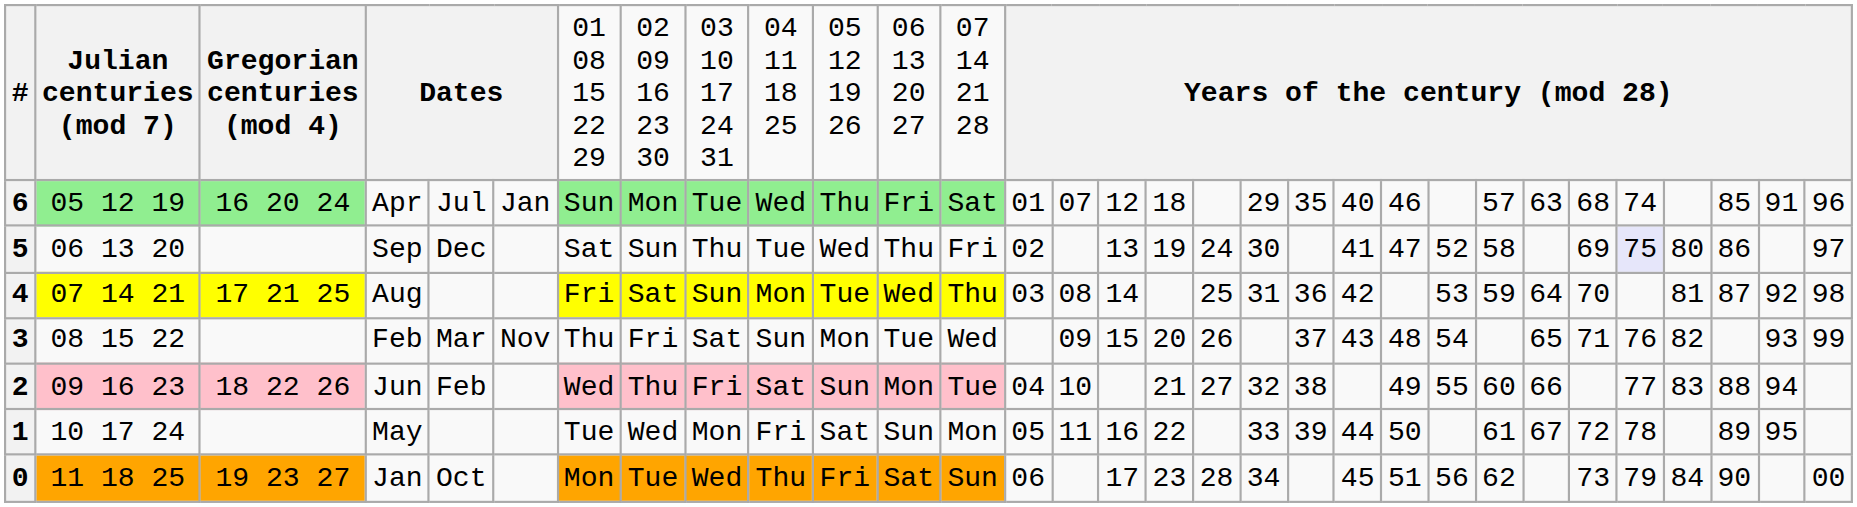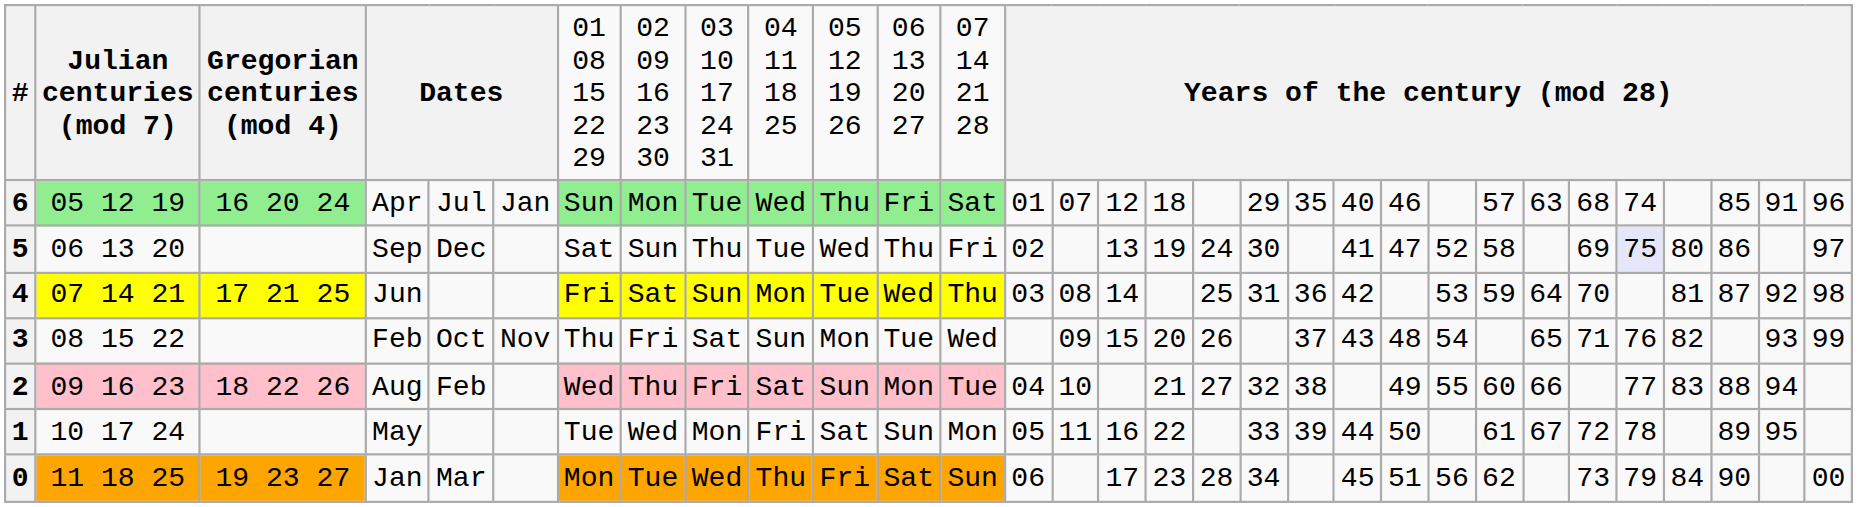(397, 295) Aug -> (397, 295) Jun
(461, 341) Mar -> (461, 341) Oct
(397, 386) Jun -> (397, 386) Aug
(461, 478) Oct -> (461, 478) Mar
